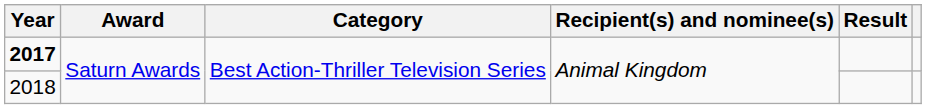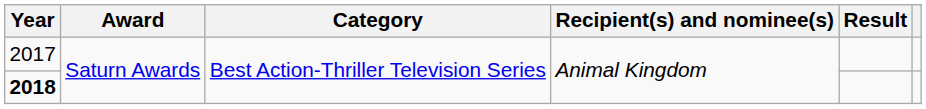(33, 53) bold -> (33, 53) normal
(33, 86) normal -> (33, 86) bold
